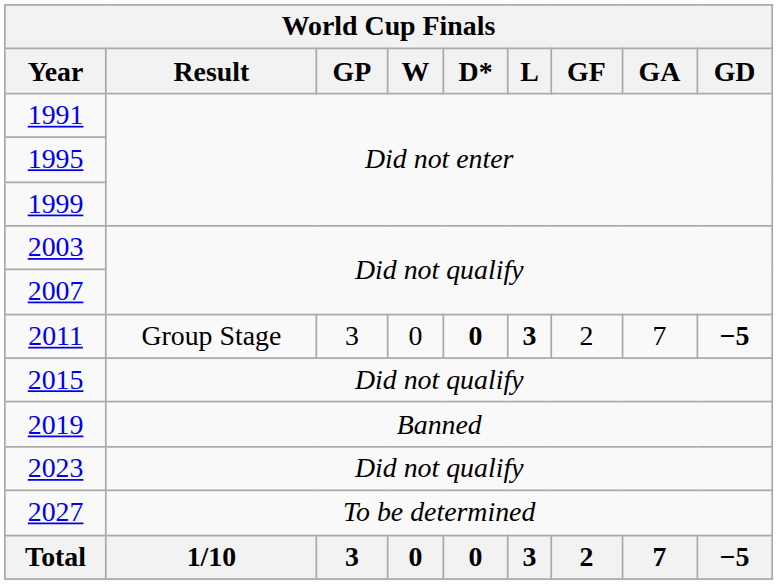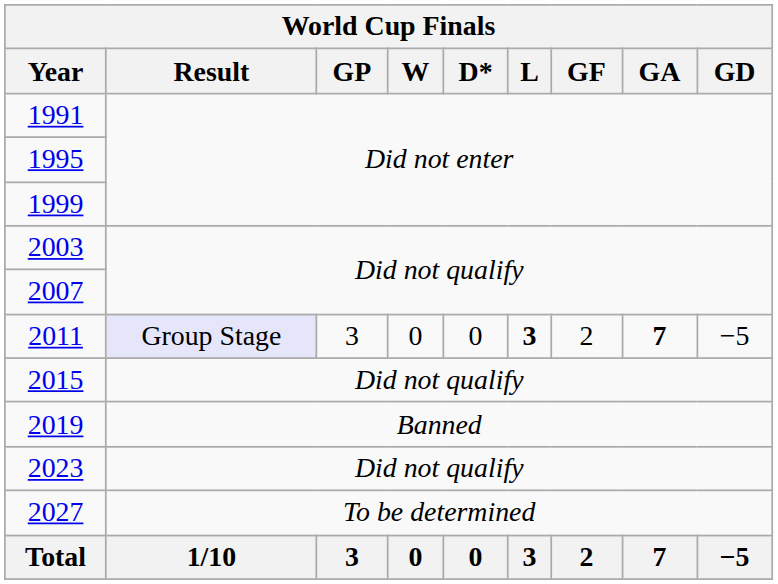(211, 335) no background -> (211, 335) lavender background
(476, 335) bold -> (476, 335) normal
(659, 335) normal -> (659, 335) bold
(735, 335) bold -> (735, 335) normal
